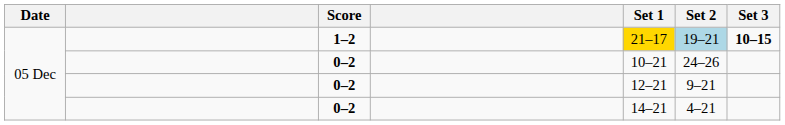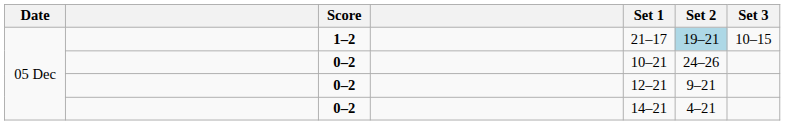(649, 39) gold background -> (649, 39) no background
(753, 39) bold -> (753, 39) normal
